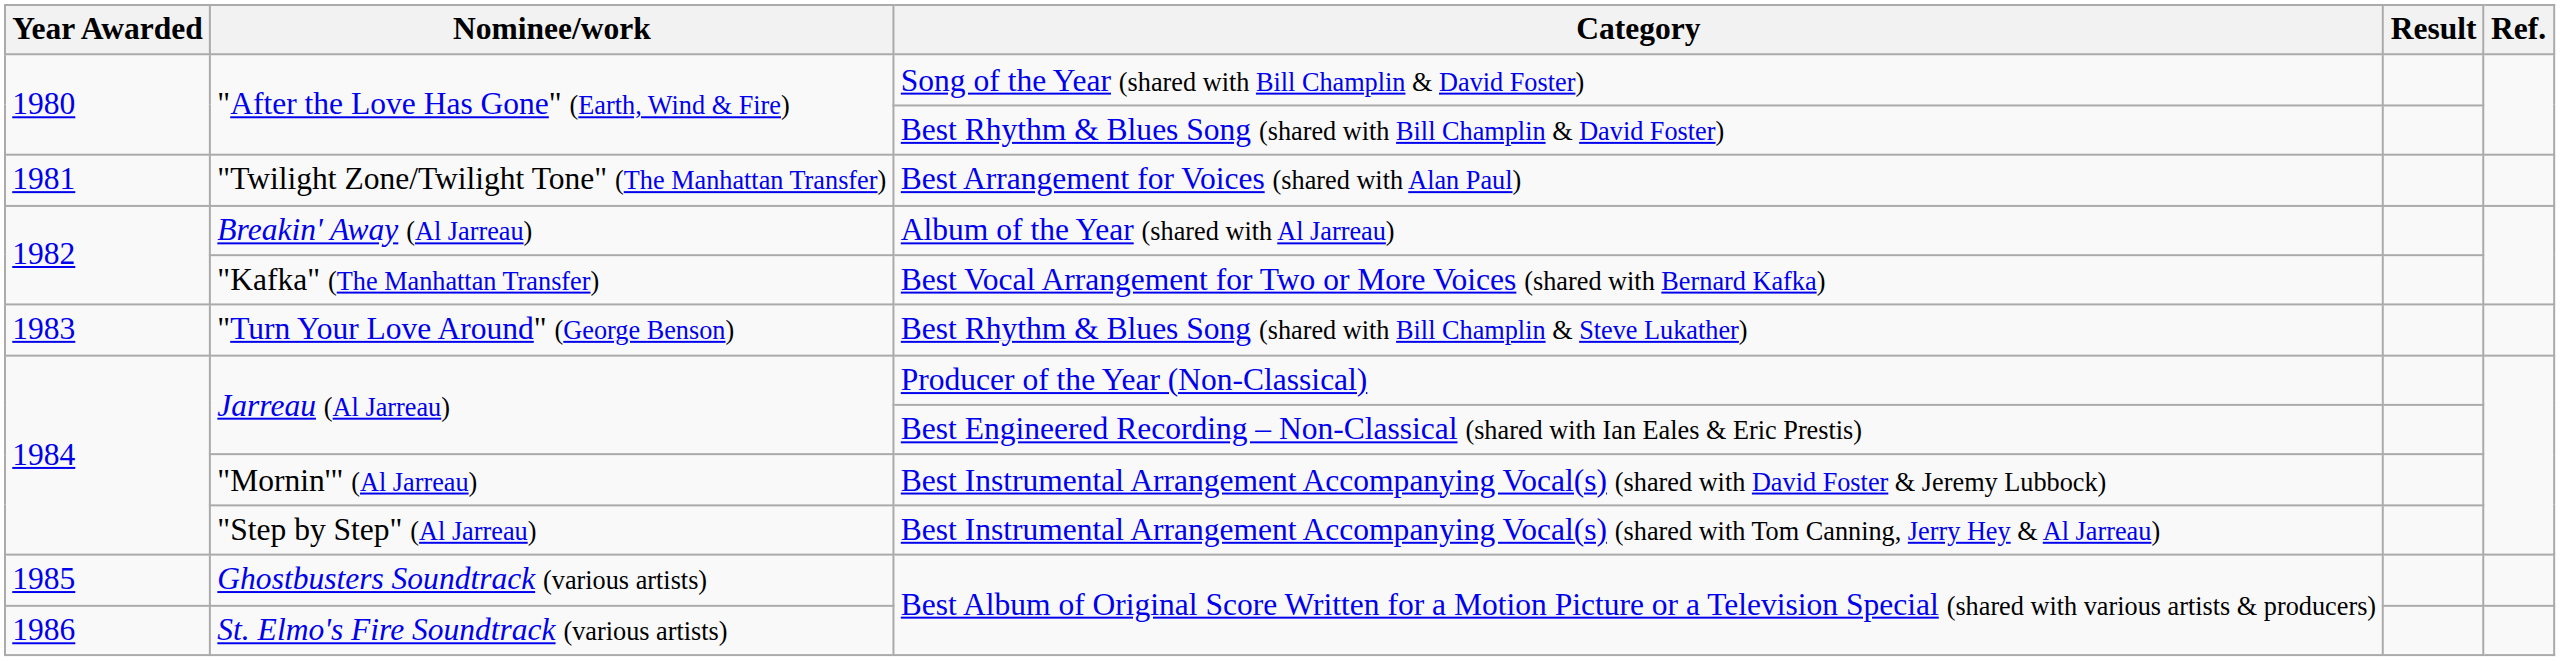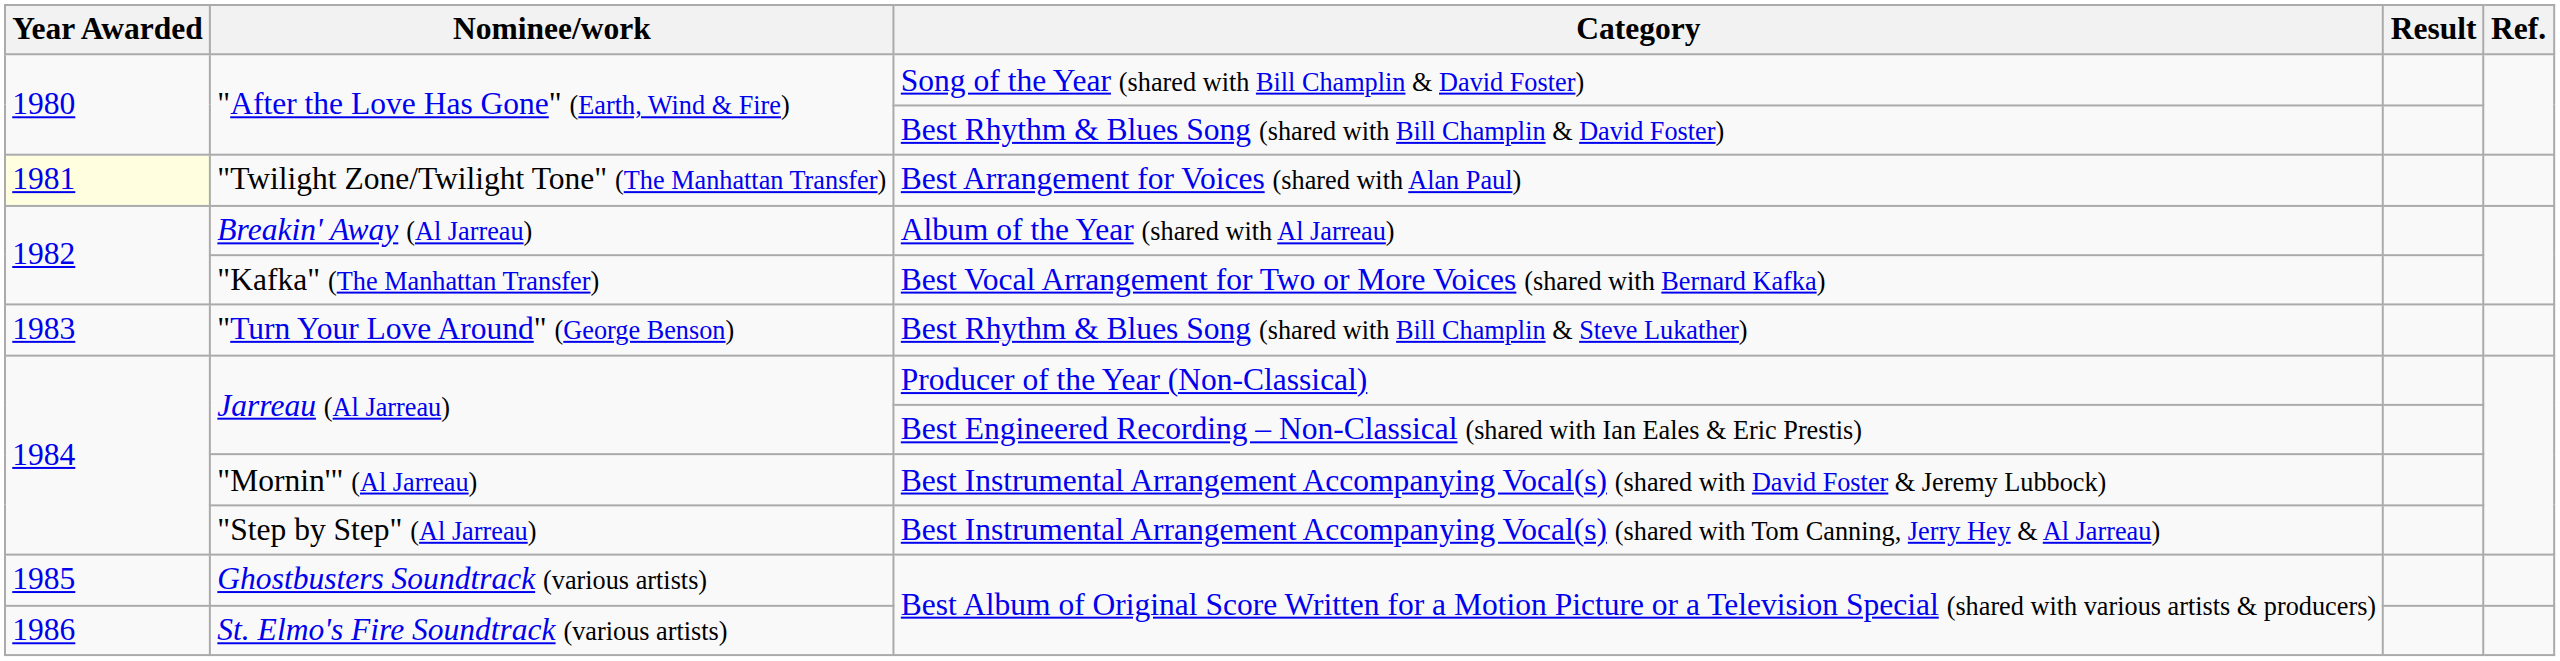(44, 179) no background -> (44, 179) lightyellow background
